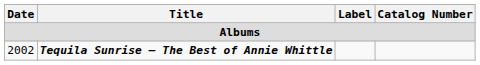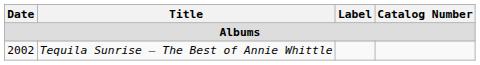(186, 51) bold -> (186, 51) normal
